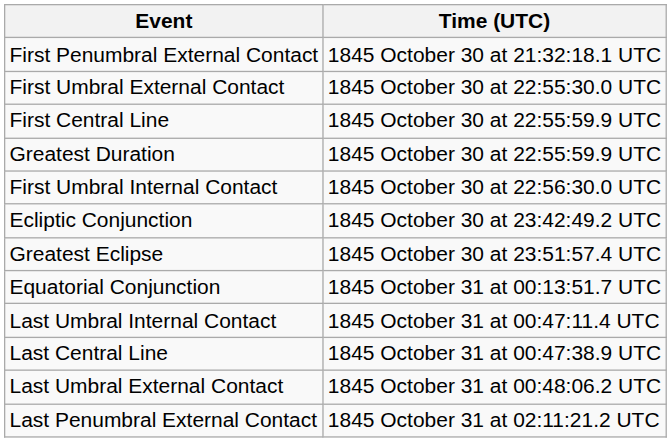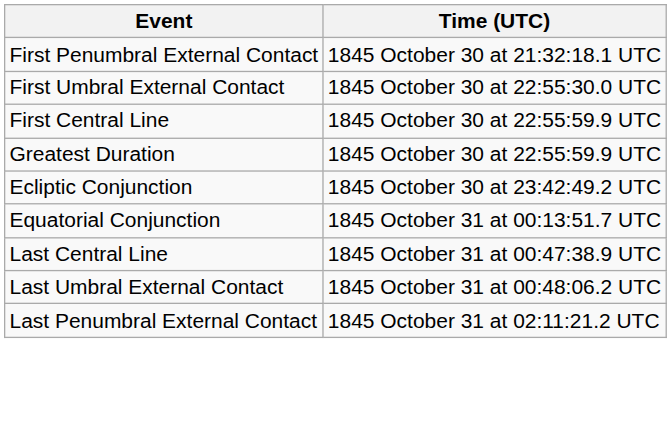- row: (143, 187)
- row: (86, 253)
- row: (143, 320)
